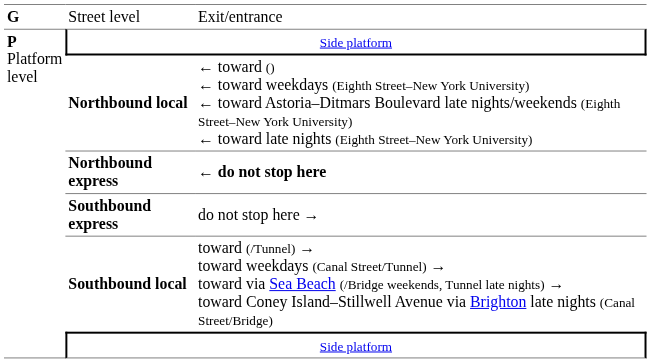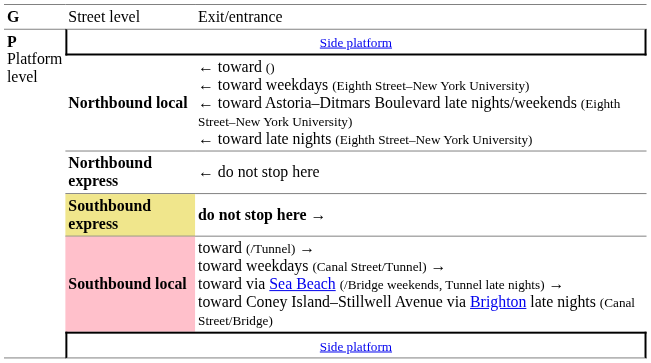(262, 172) bold -> (259, 172) normal
(110, 214) no background -> (110, 214) khaki background
(259, 214) normal -> (262, 214) bold
(128, 284) no background -> (128, 284) pink background
